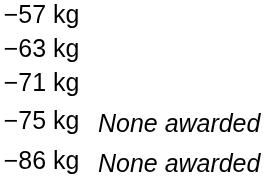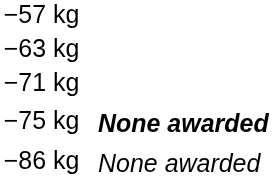(179, 123) normal -> (183, 123) bold
